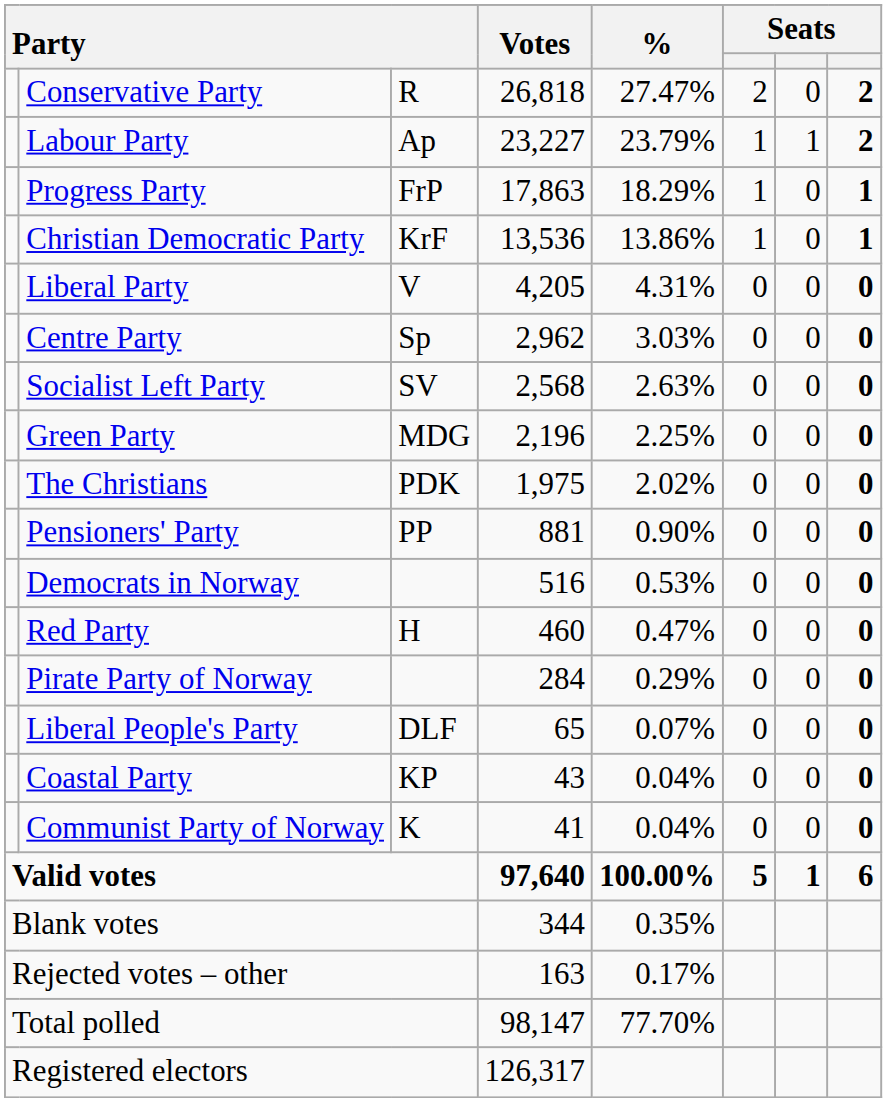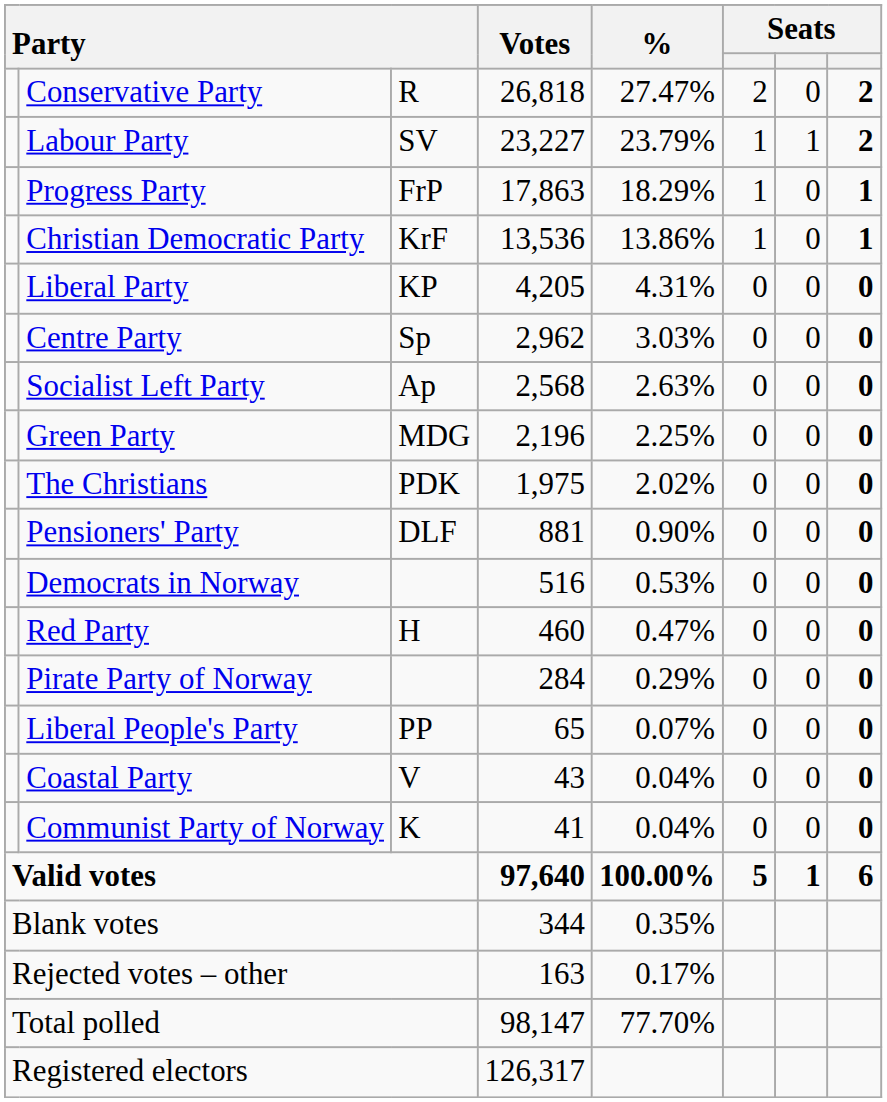(417, 141) Ap -> (418, 141) SV
(409, 288) V -> (418, 288) KP
(418, 386) SV -> (417, 386) Ap
(415, 532) PP -> (427, 532) DLF
(427, 728) DLF -> (415, 728) PP
(418, 777) KP -> (409, 777) V
